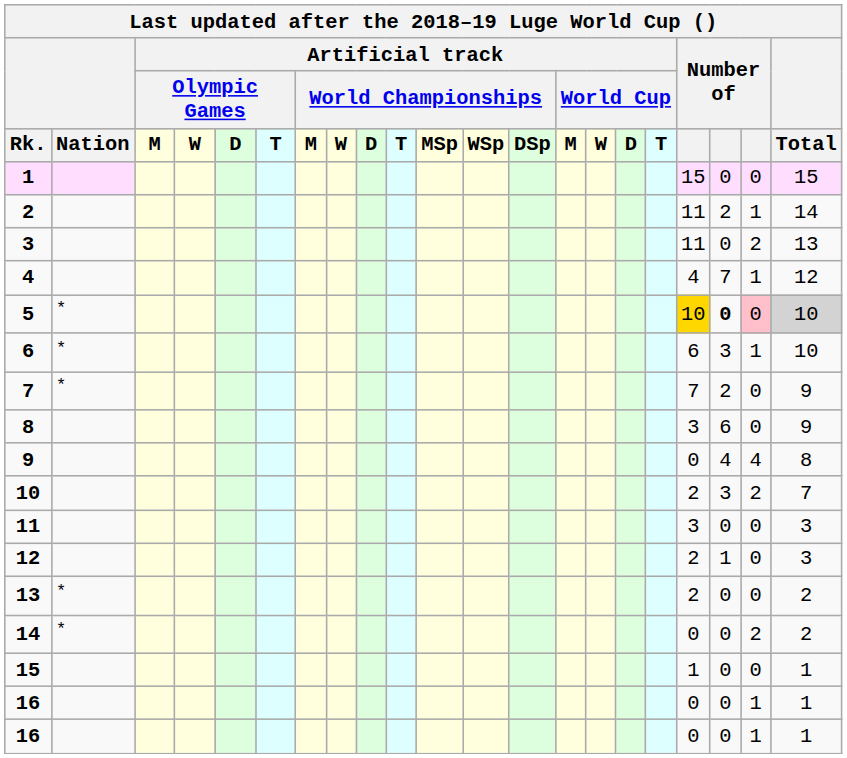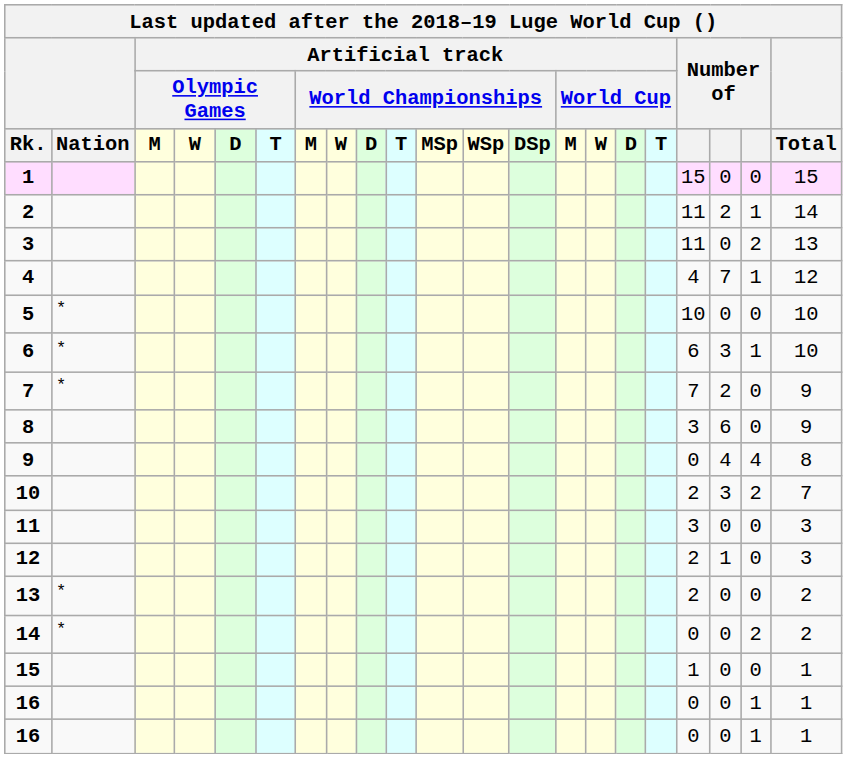(693, 314) gold background -> (693, 314) no background
(725, 314) bold -> (725, 314) normal
(756, 314) pink background -> (756, 314) no background
(806, 314) lightgrey background -> (806, 314) no background
